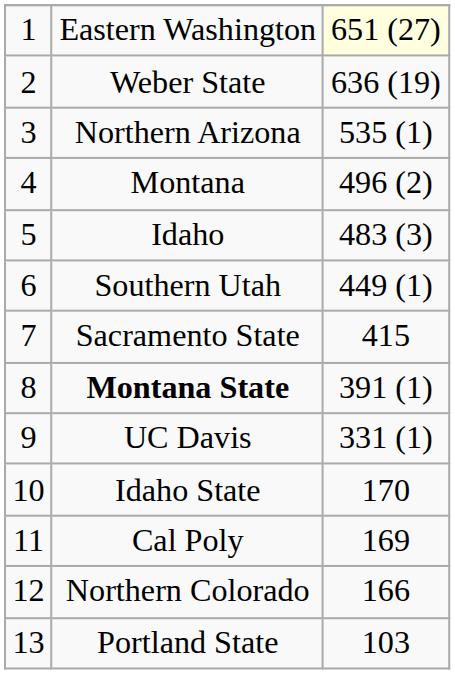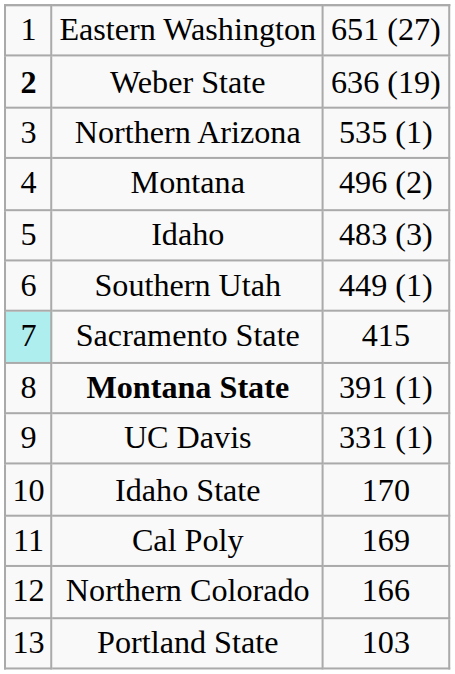(386, 30) lightyellow background -> (386, 30) no background
(28, 81) normal -> (28, 81) bold
(28, 336) no background -> (28, 336) paleturquoise background
